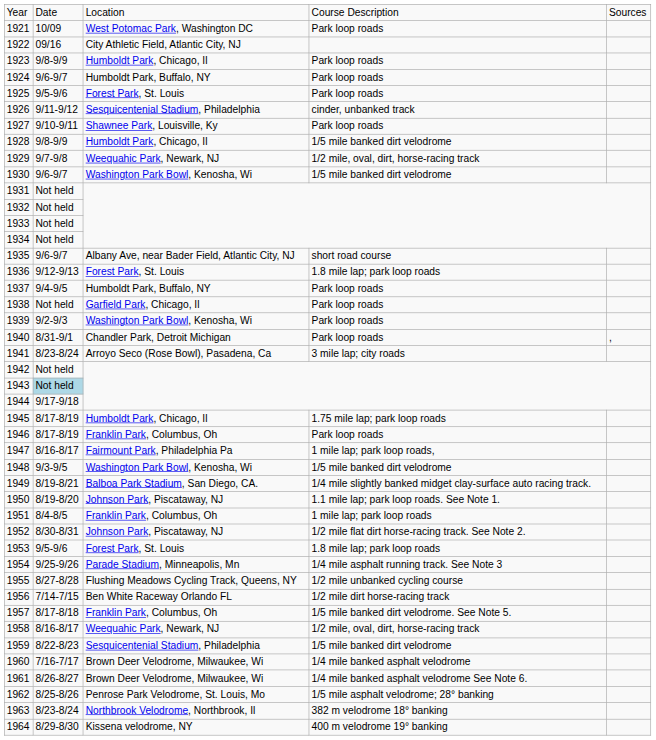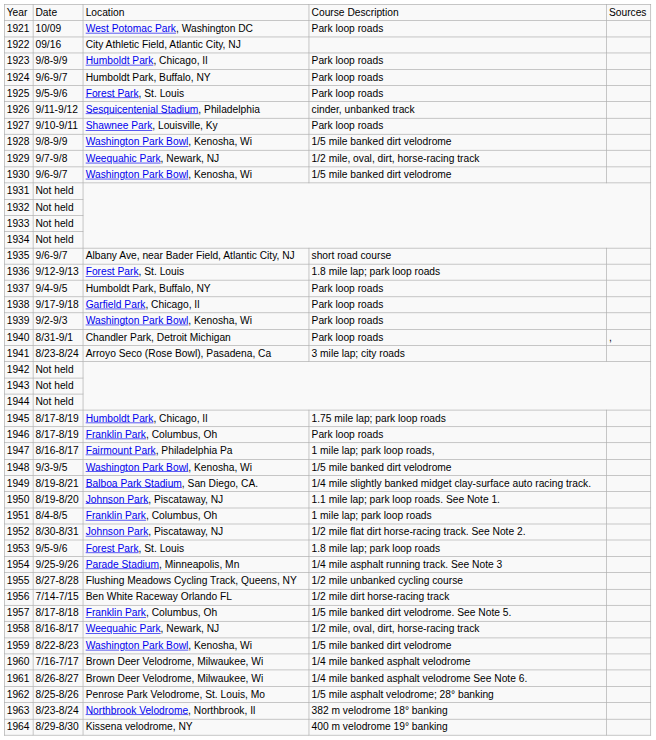(147, 142) Humboldt Park, Chicago, Il -> (169, 142) Washington Park Bowl, Kenosha, Wi
(55, 304) Not held -> (57, 304) 9/17-9/18
(55, 386) lightblue background -> (55, 386) no background
(57, 402) 9/17-9/18 -> (55, 402) Not held
(173, 645) Sesquicentenial Stadium, Philadelphia -> (169, 645) Washington Park Bowl, Kenosha, Wi
